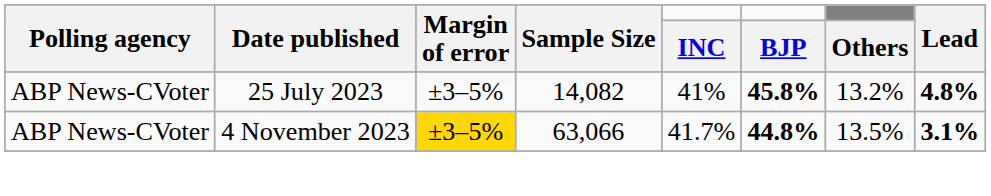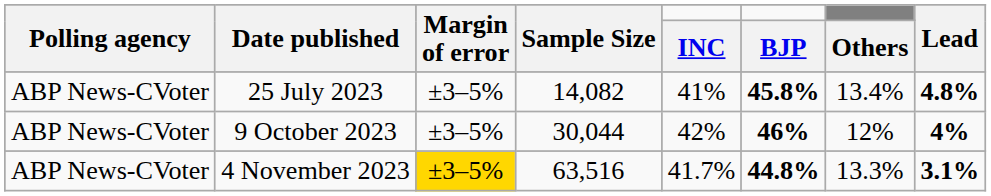(870, 91) 13.2% -> (870, 91) 13.4%
+ row: (316, 131)
(589, 131) 63,066 -> (589, 171) 63,516
(870, 131) 13.5% -> (870, 171) 13.3%
